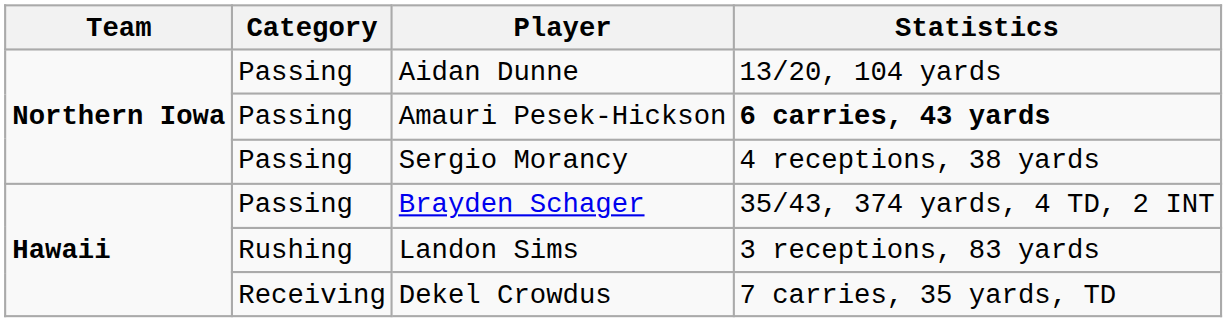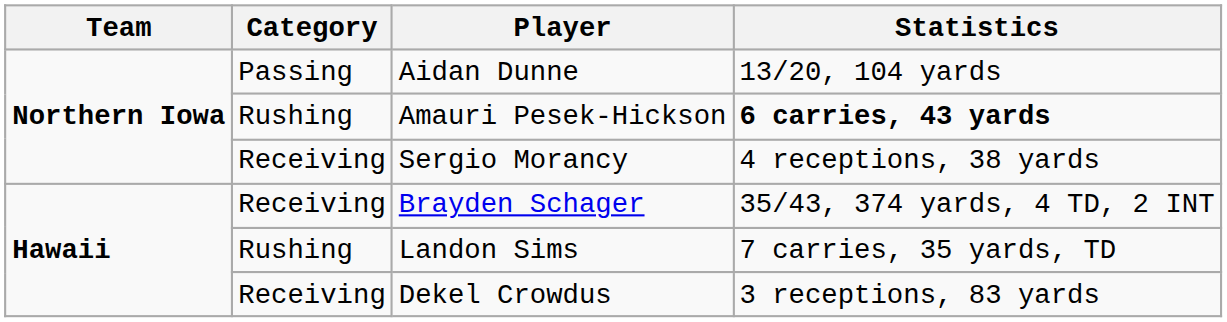(296, 117) Passing -> (296, 117) Rushing
(296, 161) Passing -> (312, 161) Receiving
(296, 206) Passing -> (312, 206) Receiving
(920, 250) 3 receptions, 83 yards -> (928, 250) 7 carries, 35 yards, TD
(928, 295) 7 carries, 35 yards, TD -> (920, 295) 3 receptions, 83 yards
